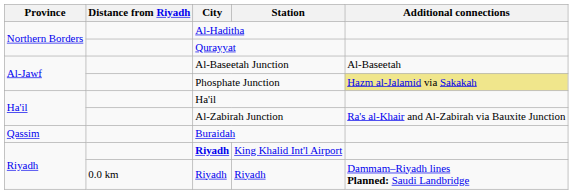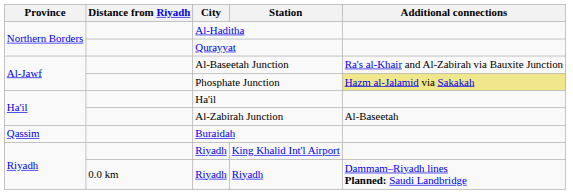(374, 64) Al-Baseetah -> (454, 64) Ra's al-Khair and Al-Zabirah via Bauxite Junction
(456, 116) Ra's al-Khair and Al-Zabirah via Bauxite Junction -> (372, 116) Al-Baseetah
(212, 151) bold -> (211, 151) normal
